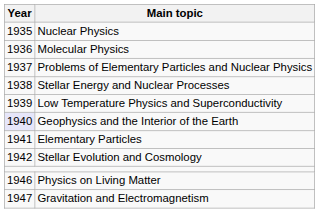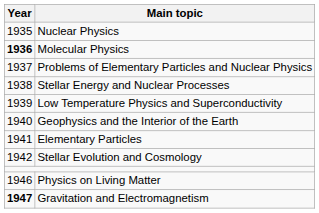(20, 49) normal -> (20, 49) bold
(20, 121) lavender background -> (20, 121) no background
(20, 198) normal -> (20, 198) bold
